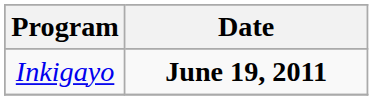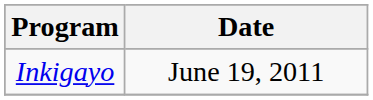(246, 71) bold -> (246, 71) normal
